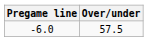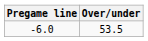(111, 29) 57.5 -> (111, 29) 53.5
